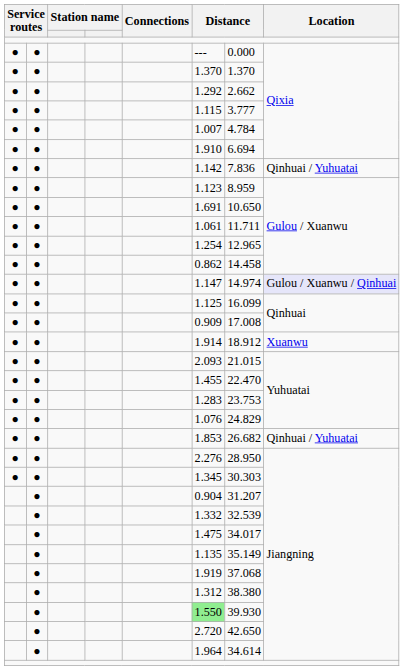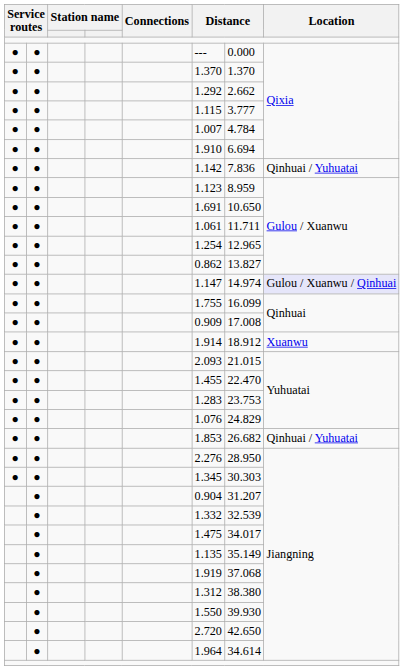(244, 264) 14.458 -> (244, 264) 13.827
(208, 303) 1.125 -> (208, 303) 1.755
(208, 611) lightgreen background -> (208, 611) no background
